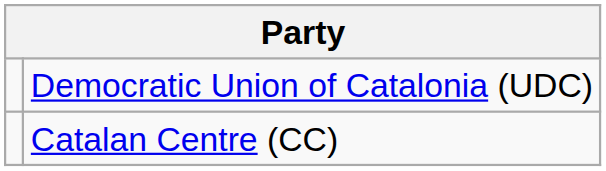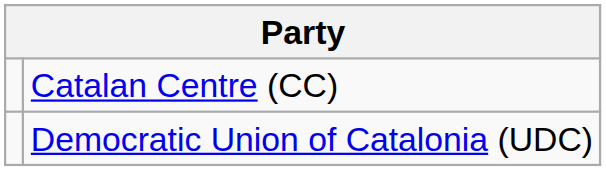rows swapped: (312, 85) <-> (185, 139)
